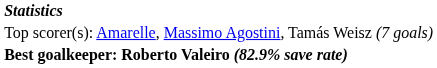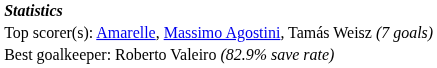(176, 55) bold -> (169, 55) normal
